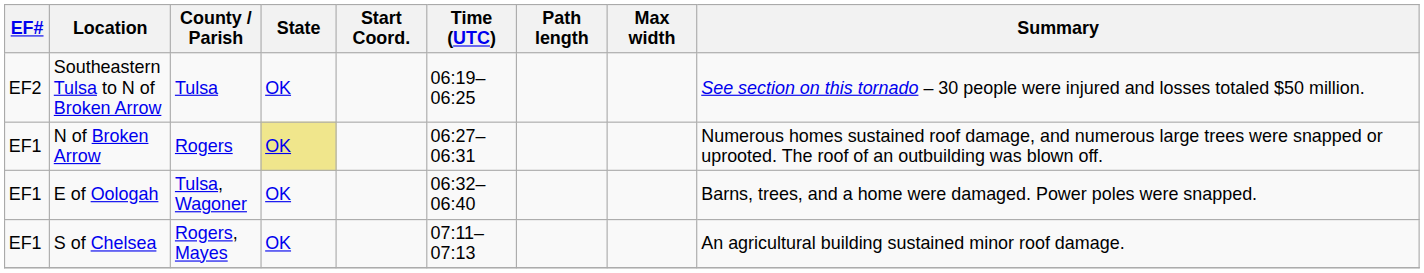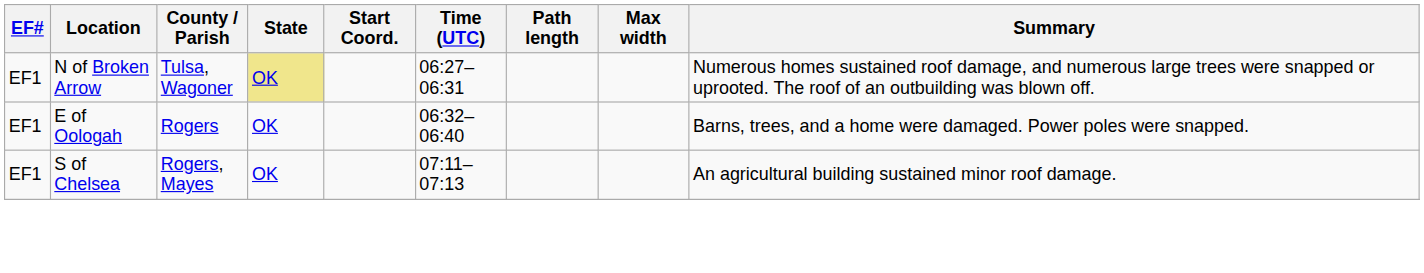- row: (108, 87)
(204, 146) Rogers -> (197, 77) Tulsa, Wagoner
(211, 194) Tulsa, Wagoner -> (190, 125) Rogers
